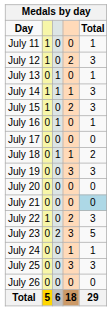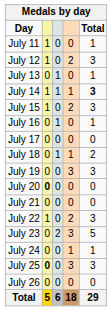(93, 92) normal -> (93, 92) bold
(47, 187) normal -> (47, 187) bold
(93, 203) lightblue background -> (93, 203) no background
(47, 266) normal -> (47, 266) bold
